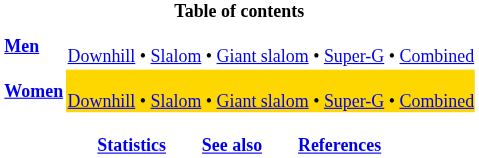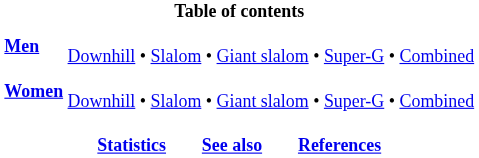(271, 100) gold background -> (271, 100) no background
